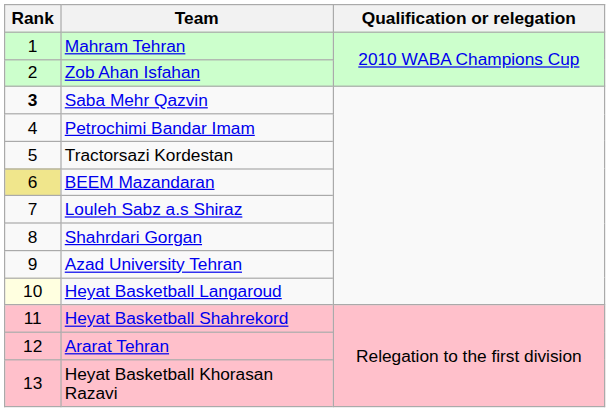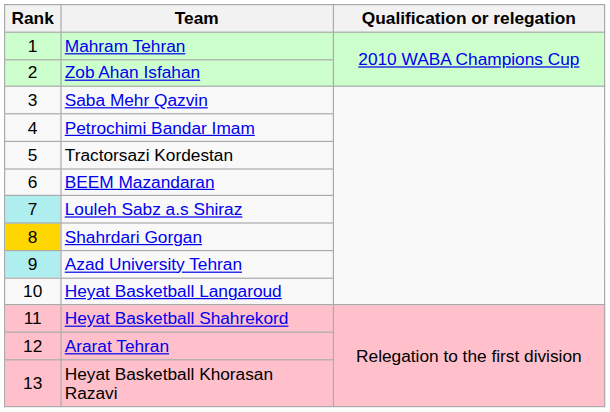(33, 101) bold -> (33, 101) normal
(33, 182) khaki background -> (33, 182) no background
(33, 210) no background -> (33, 210) paleturquoise background
(33, 237) no background -> (33, 237) gold background
(33, 264) no background -> (33, 264) paleturquoise background
(33, 292) lightyellow background -> (33, 292) no background
